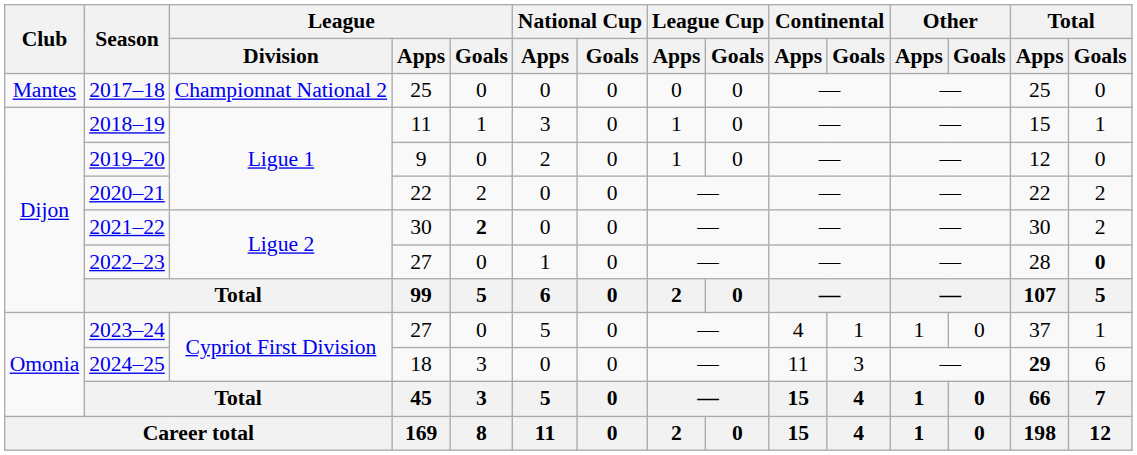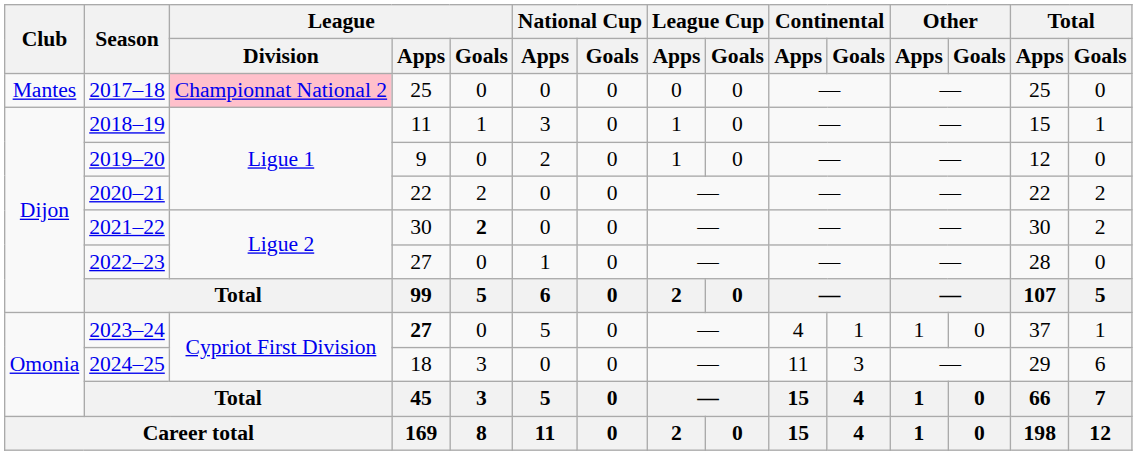(281, 90) no background -> (281, 90) pink background
(1100, 261) bold -> (1100, 261) normal
(421, 329) normal -> (421, 329) bold
(1040, 364) bold -> (1040, 364) normal
